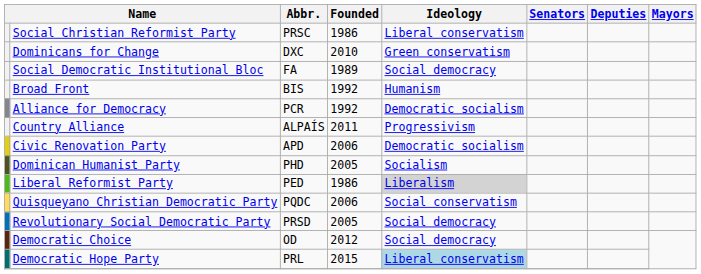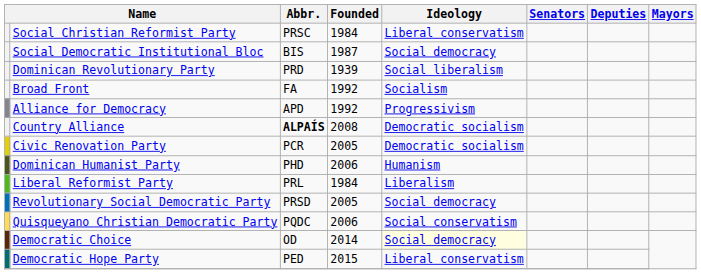(344, 33) 1986 -> (344, 33) 1984
- row: (86, 52)
(290, 70) FA -> (293, 52) BIS
(344, 70) 1989 -> (344, 52) 1987
+ row: (114, 70)
(293, 89) BIS -> (290, 89) FA
(412, 89) Humanism -> (416, 89) Socialism
(293, 108) PCR -> (293, 108) APD
(454, 108) Democratic socialism -> (430, 108) Progressivism
(304, 127) normal -> (304, 127) bold
(344, 127) 2011 -> (344, 127) 2008
(430, 127) Progressivism -> (454, 127) Democratic socialism
(293, 146) APD -> (293, 146) PCR
(344, 146) 2006 -> (344, 146) 2005
(344, 165) 2005 -> (344, 165) 2006
(416, 165) Socialism -> (412, 165) Humanism
(293, 184) PED -> (293, 184) PRL
(344, 184) 1986 -> (344, 184) 1984
(419, 184) lightgrey background -> (419, 184) no background
rows swapped: (145, 202) <-> (142, 221)
(344, 240) 2012 -> (344, 240) 2014
(440, 240) no background -> (440, 240) lightyellow background
(293, 259) PRL -> (293, 259) PED
(454, 259) lightblue background -> (454, 259) no background
